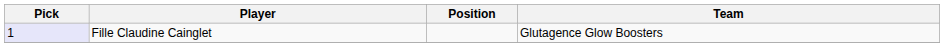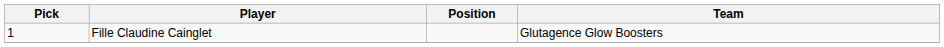(10, 33) lavender background -> (10, 33) no background
